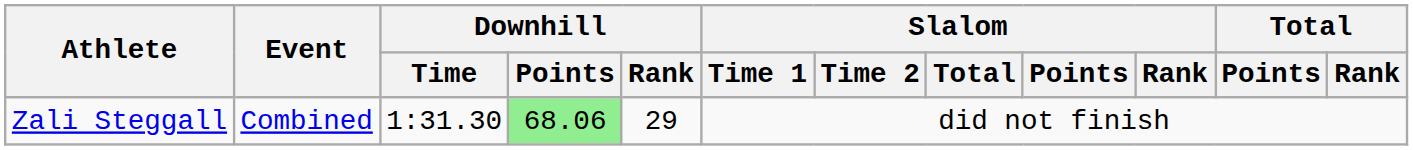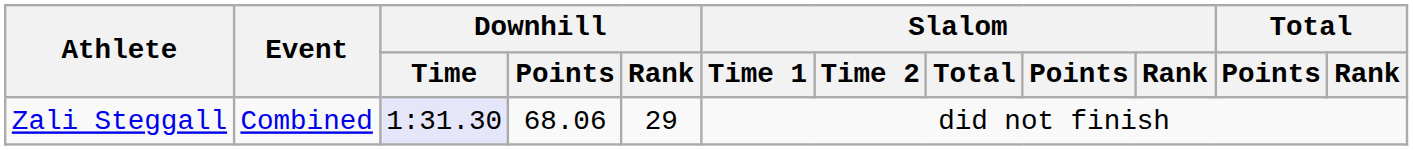(444, 121) no background -> (444, 121) lavender background
(565, 121) lightgreen background -> (565, 121) no background
